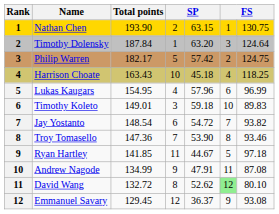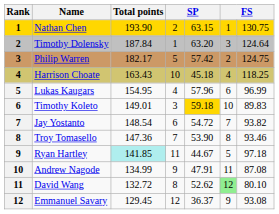(202, 106) no background -> (202, 106) gold background
(138, 153) no background -> (138, 153) paleturquoise background
